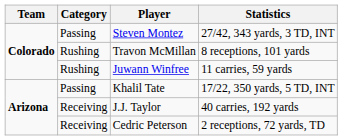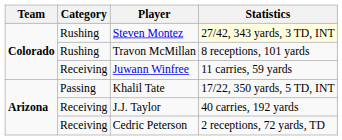(78, 32) Passing -> (80, 32) Rushing
(268, 32) no background -> (268, 32) lightyellow background
(80, 70) Rushing -> (84, 70) Receiving
